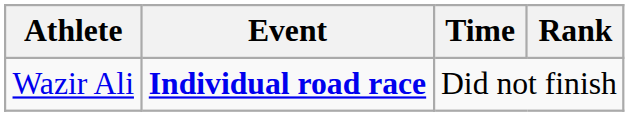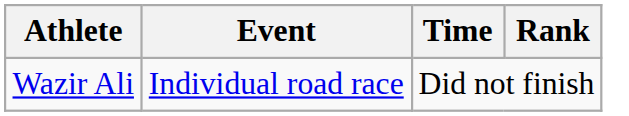(287, 83) bold -> (276, 83) normal
